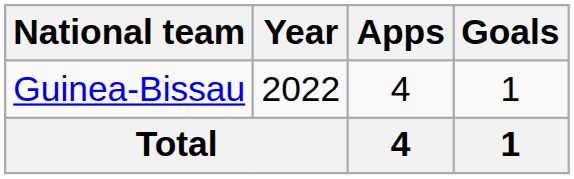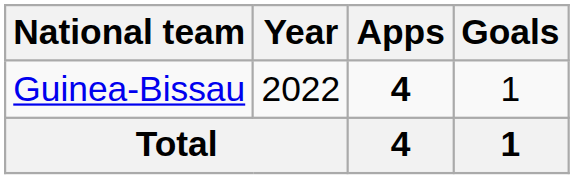(401, 88) normal -> (401, 88) bold
